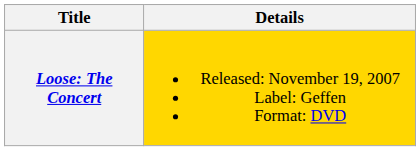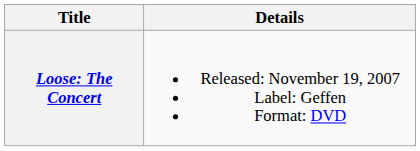(280, 97) gold background -> (280, 97) no background
